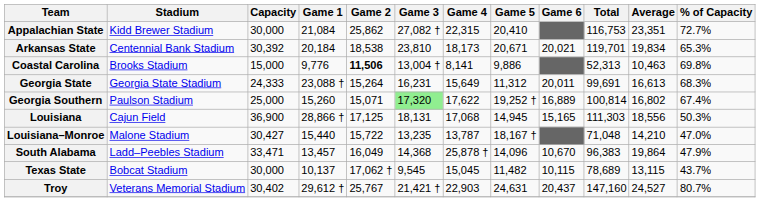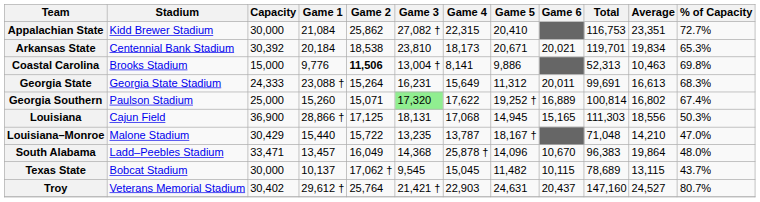(267, 135) 30,427 -> (267, 135) 30,429
(696, 153) 47.9% -> (696, 153) 48.0%
(366, 188) 25,767 -> (366, 188) 25,764
